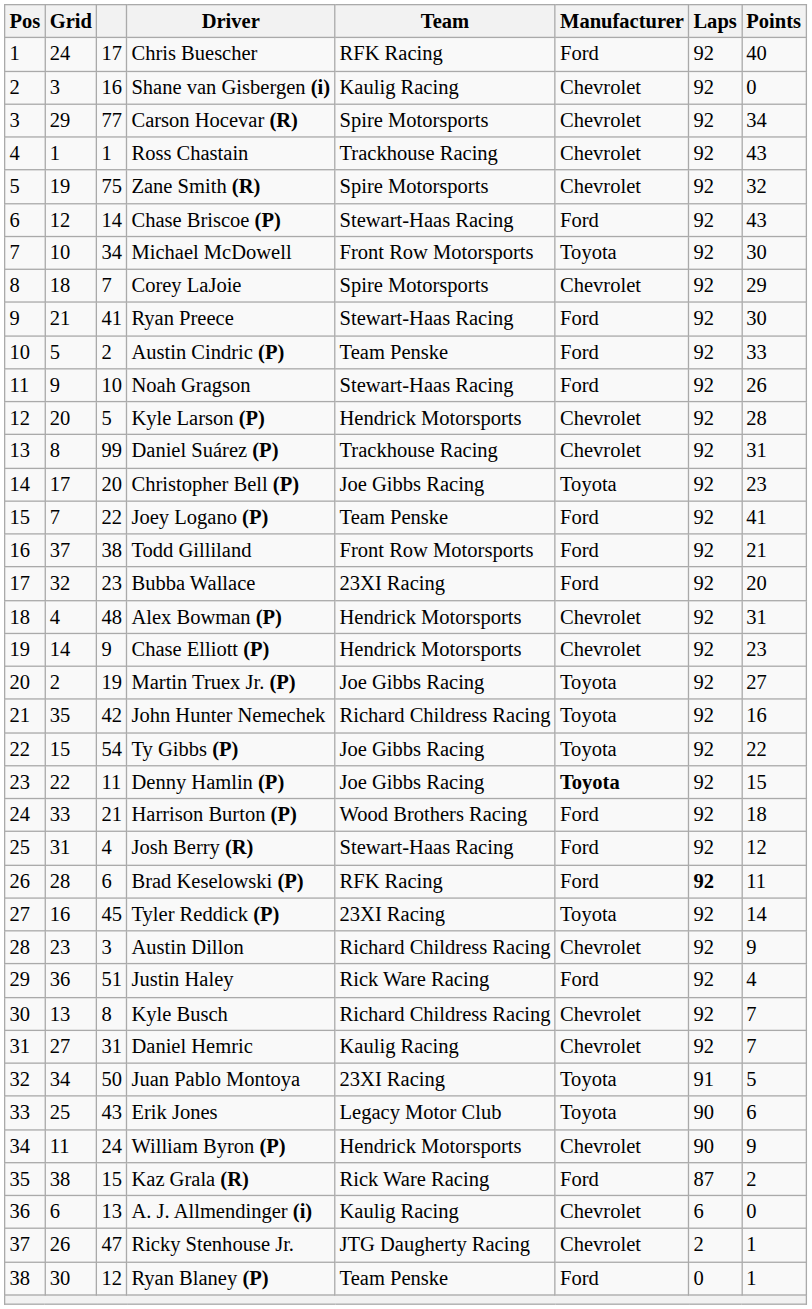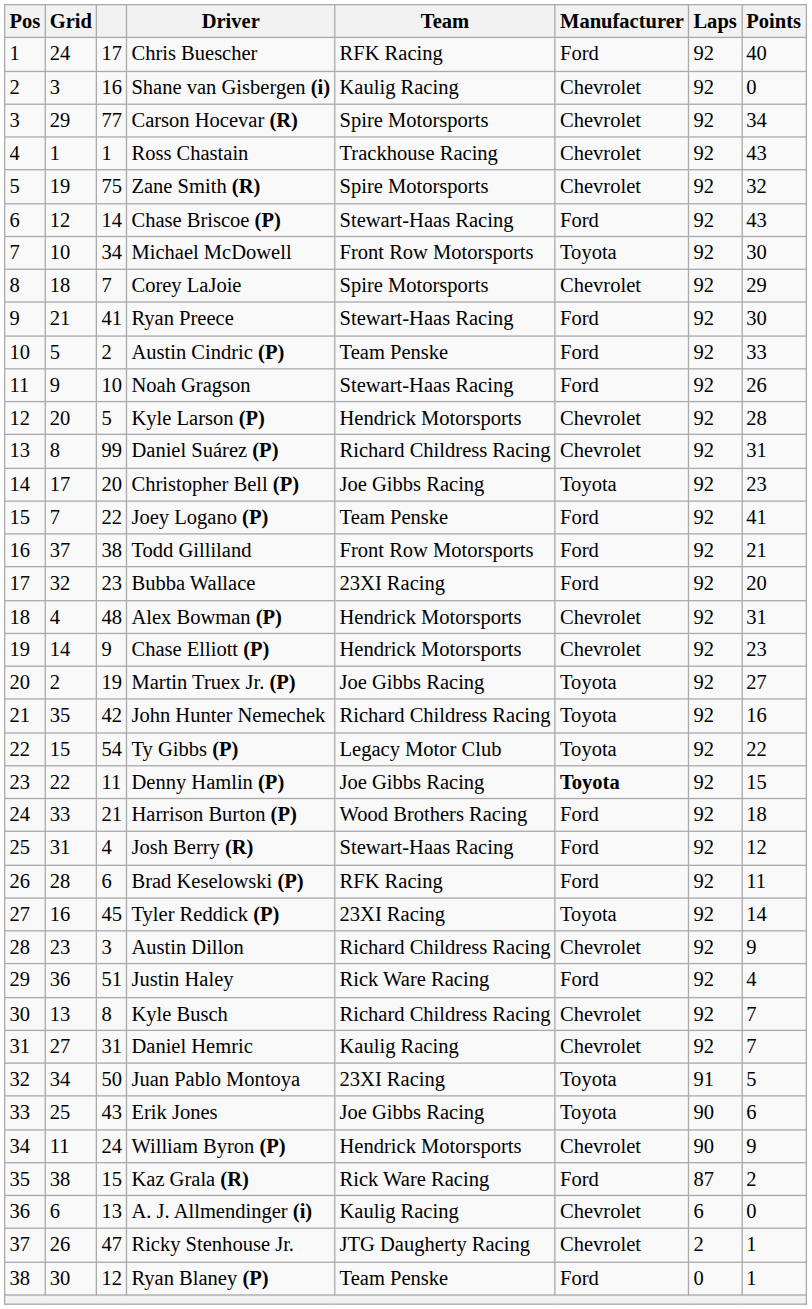(419, 450) Trackhouse Racing -> (445, 450) Richard Childress Racing
(412, 748) Joe Gibbs Racing -> (421, 748) Legacy Motor Club
(704, 880) bold -> (704, 880) normal
(421, 1112) Legacy Motor Club -> (412, 1112) Joe Gibbs Racing
